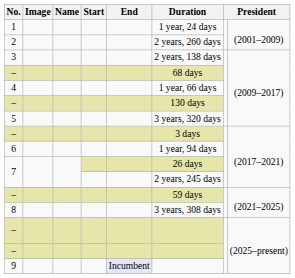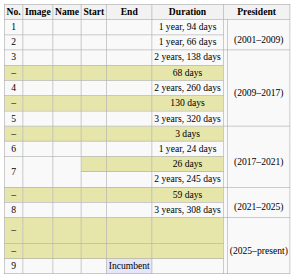(188, 27) 1 year, 24 days -> (188, 27) 1 year, 94 days
(188, 42) 2 years, 260 days -> (188, 42) 1 year, 66 days
(188, 88) 1 year, 66 days -> (188, 88) 2 years, 260 days
(188, 149) 1 year, 94 days -> (188, 149) 1 year, 24 days
